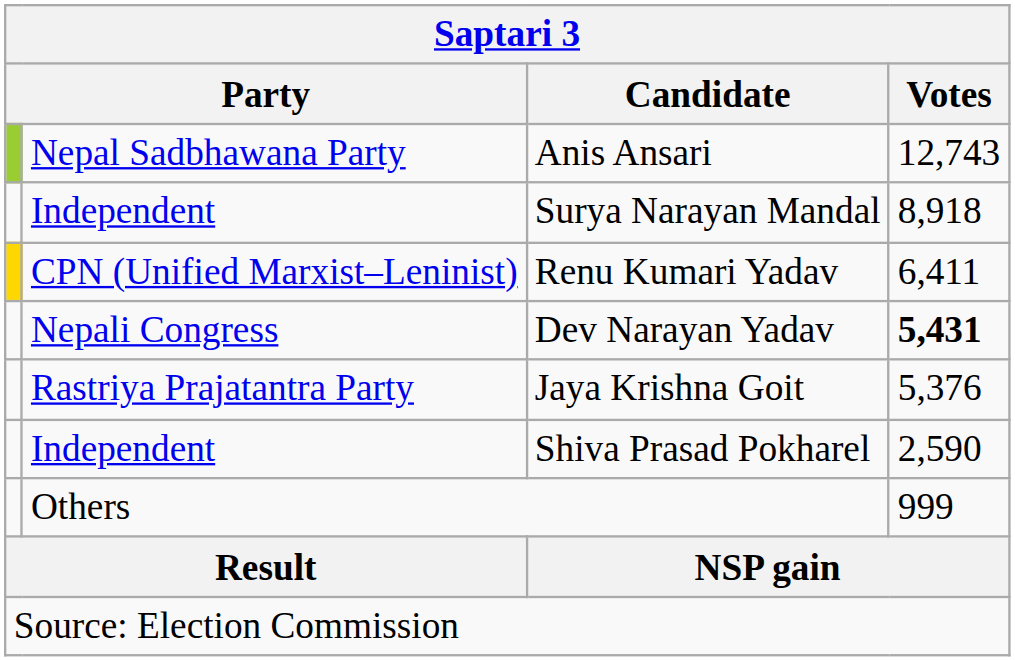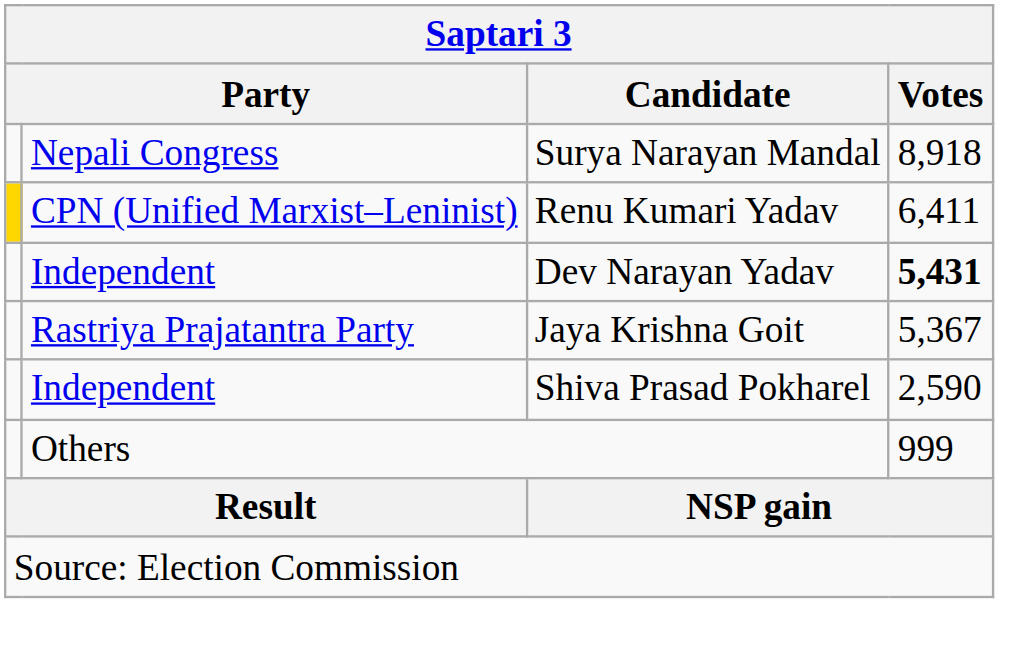- row: (623, 152)
(123, 211) Independent -> (155, 152) Nepali Congress
(155, 329) Nepali Congress -> (123, 270) Independent
(940, 388) 5,376 -> (940, 329) 5,367
